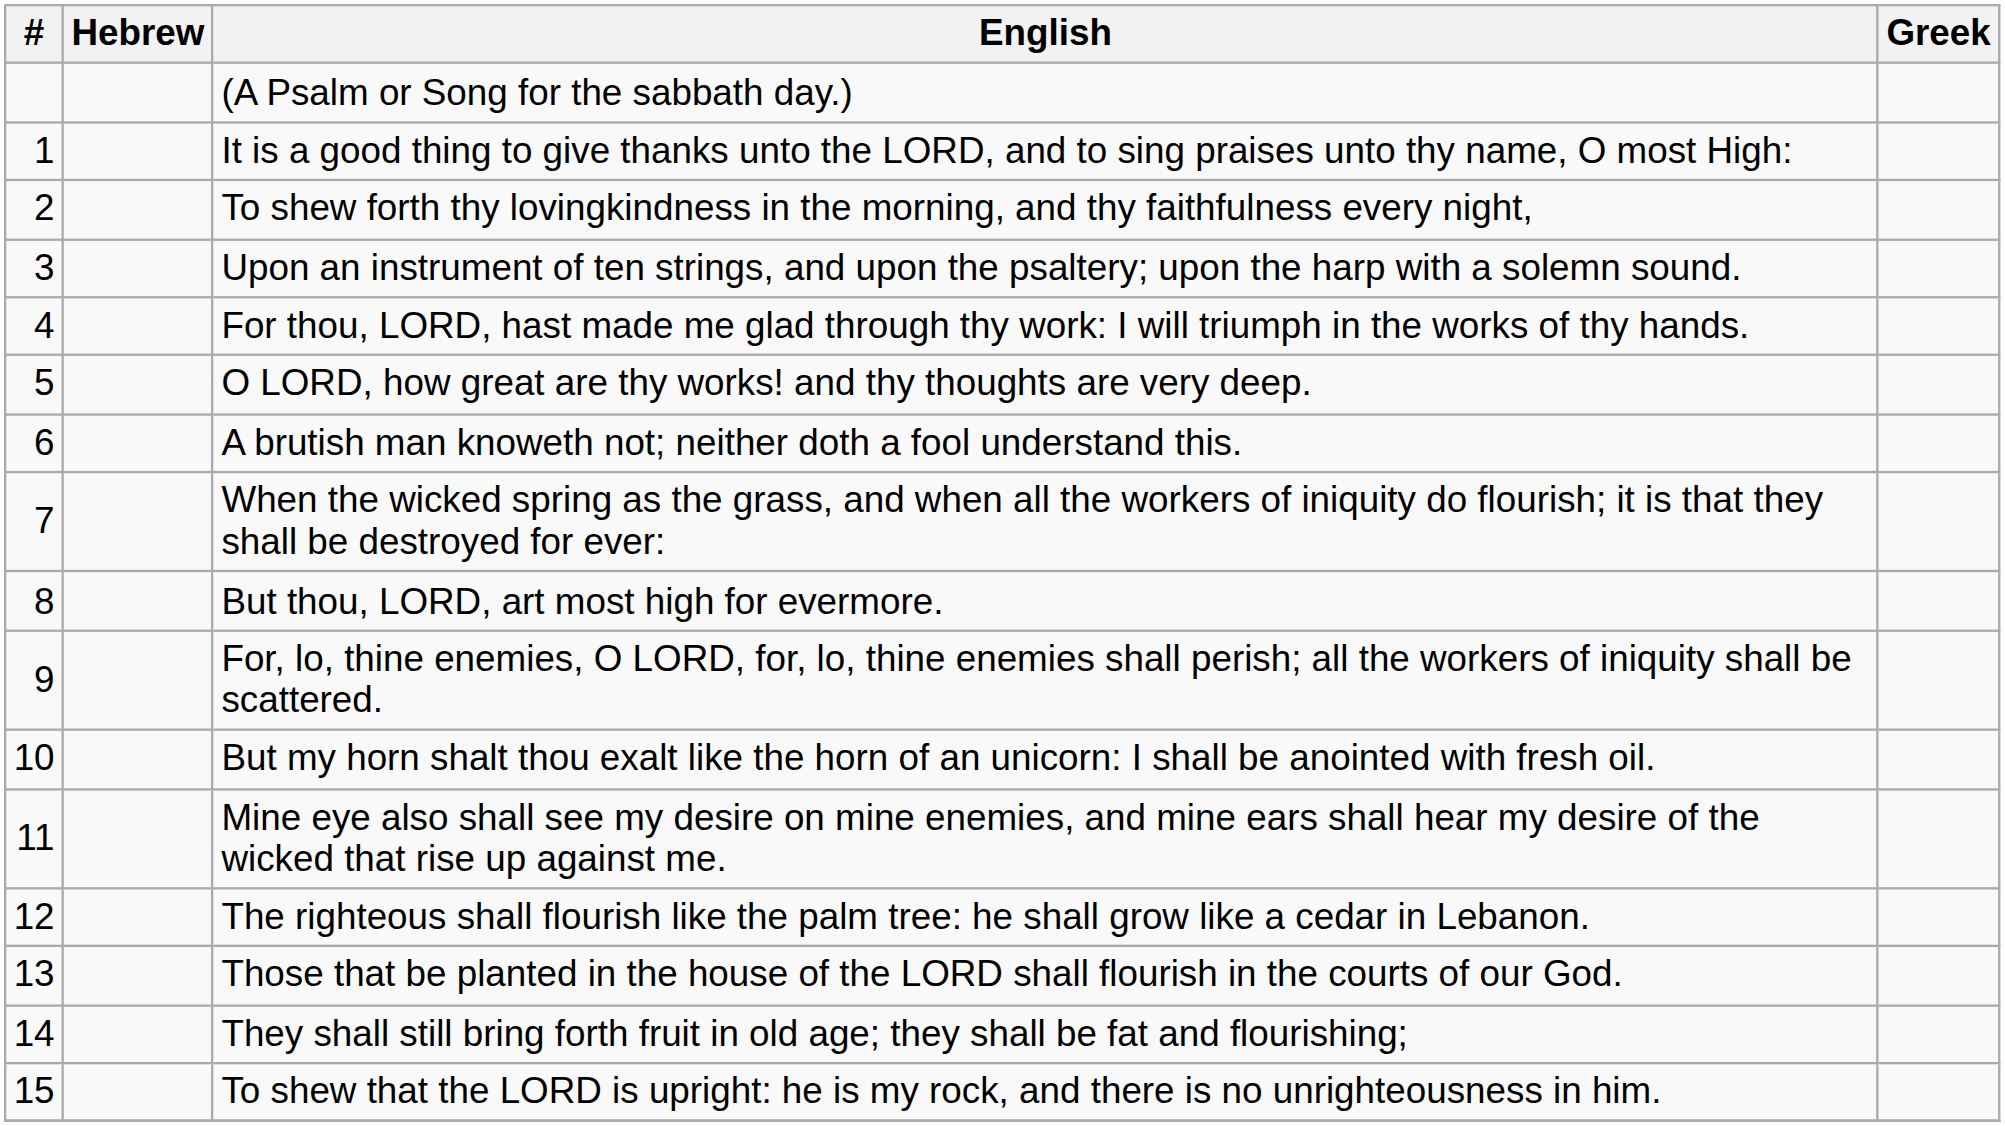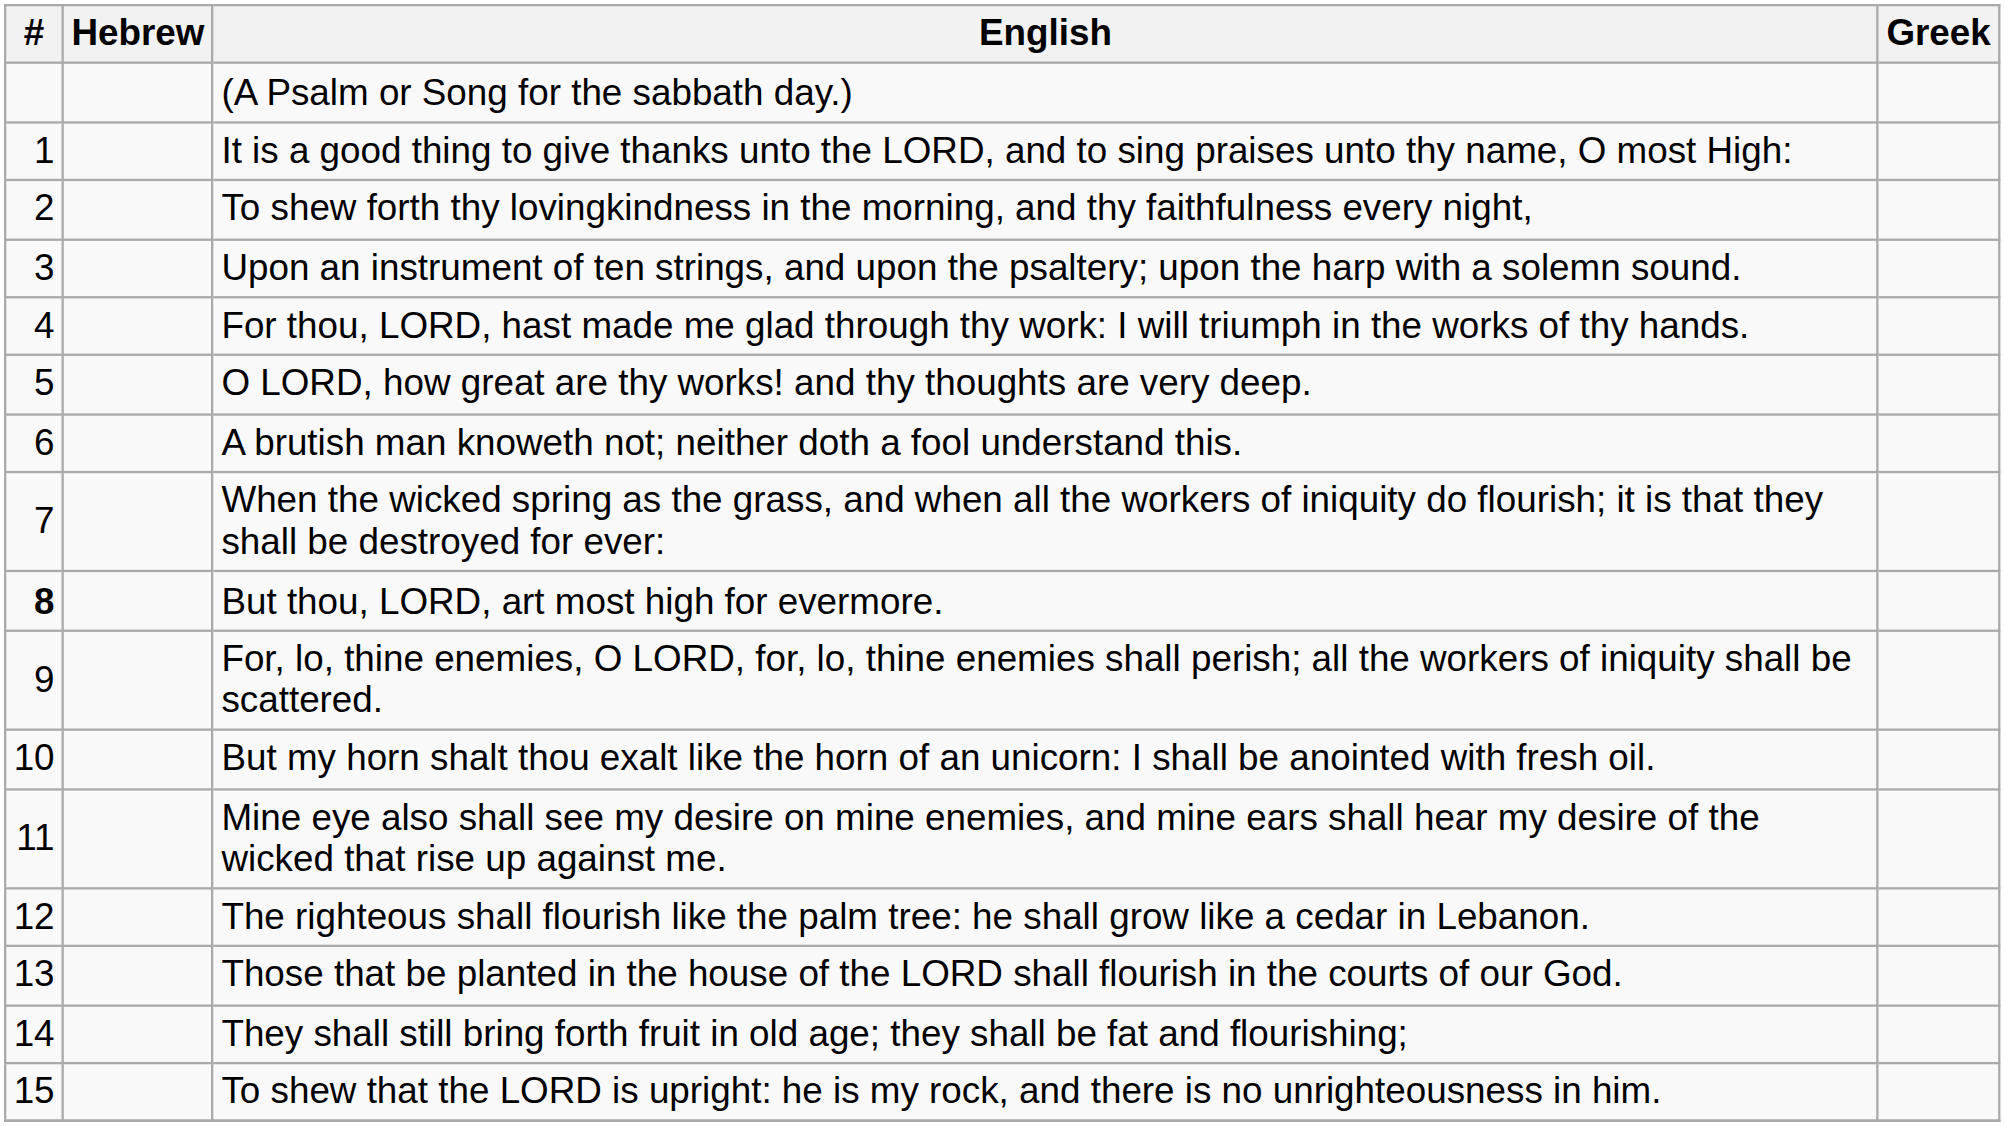(44, 600) normal -> (44, 600) bold
